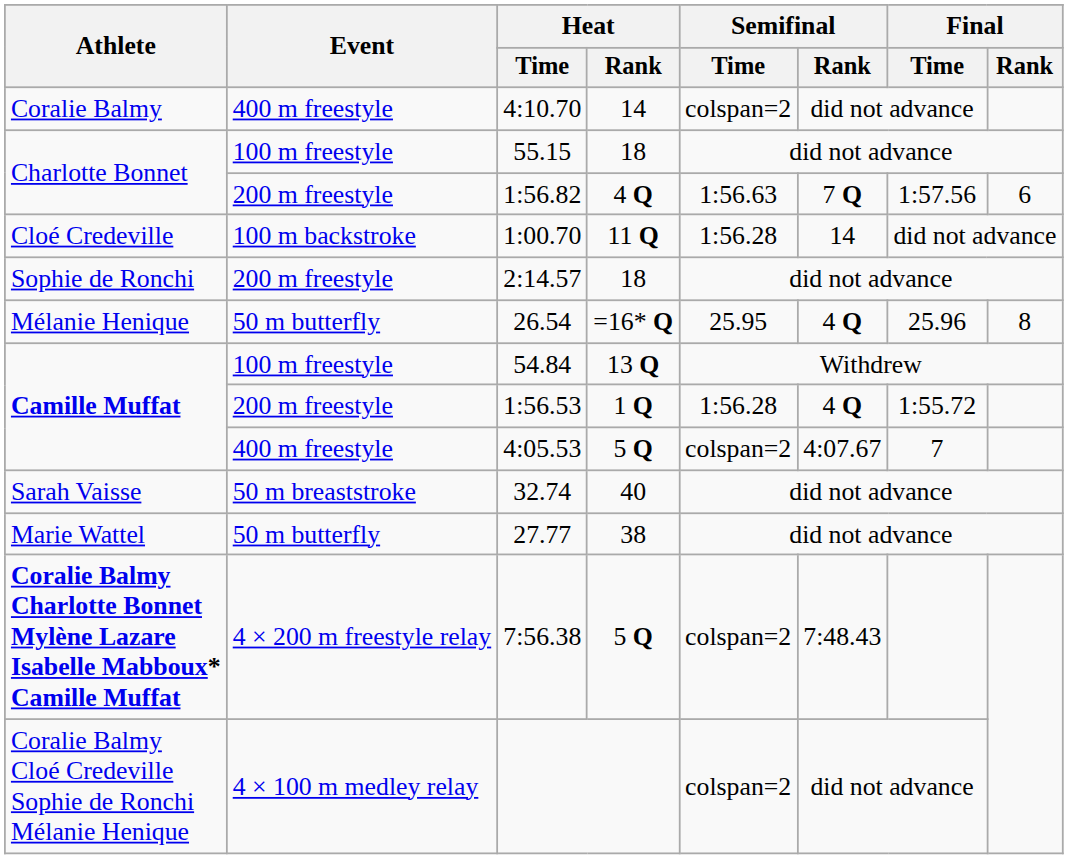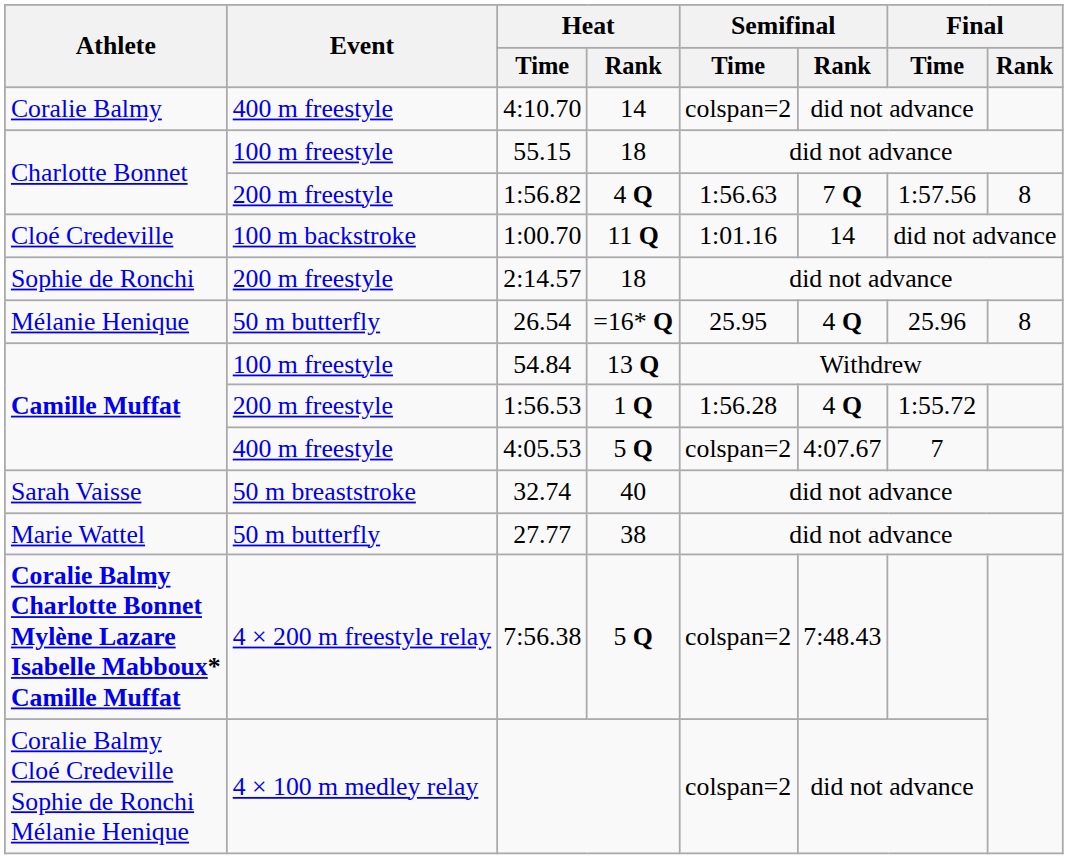(1025, 193) 6 -> (1025, 193) 8
(738, 236) 1:56.28 -> (738, 236) 1:01.16
